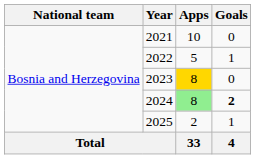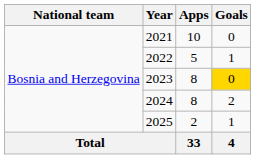(194, 79) gold background -> (194, 79) no background
(231, 79) no background -> (231, 79) gold background
(194, 100) lightgreen background -> (194, 100) no background
(231, 100) bold -> (231, 100) normal
